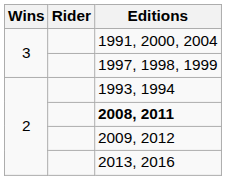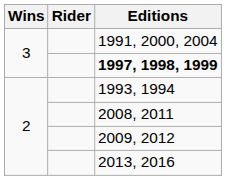(158, 65) normal -> (158, 65) bold
(136, 114) bold -> (136, 114) normal
